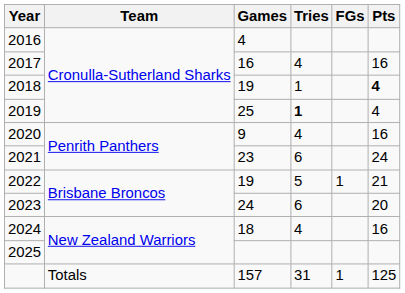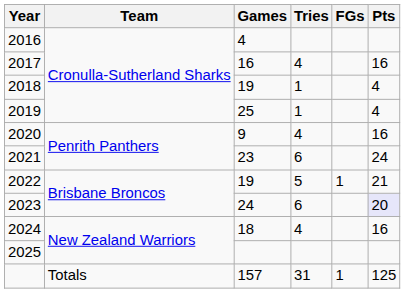(376, 87) bold -> (376, 87) normal
(298, 110) bold -> (298, 110) normal
(380, 205) no background -> (380, 205) lavender background
